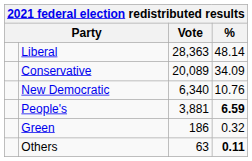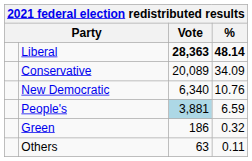(191, 52) normal -> (191, 52) bold
(230, 52) normal -> (230, 52) bold
(194, 109) no background -> (194, 109) lightblue background
(233, 109) bold -> (233, 109) normal
(233, 147) bold -> (233, 147) normal
